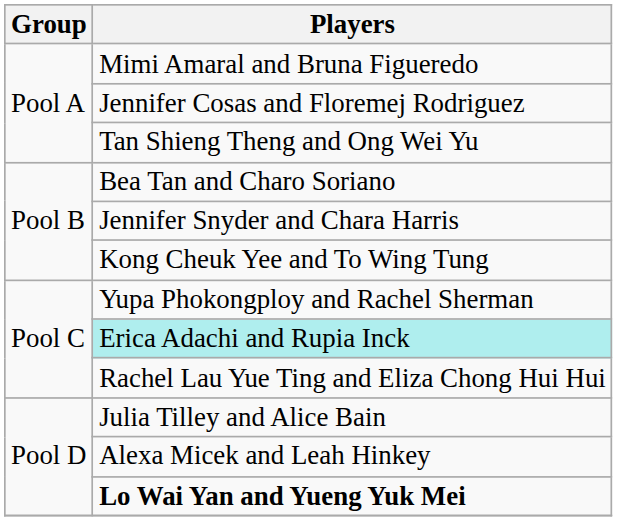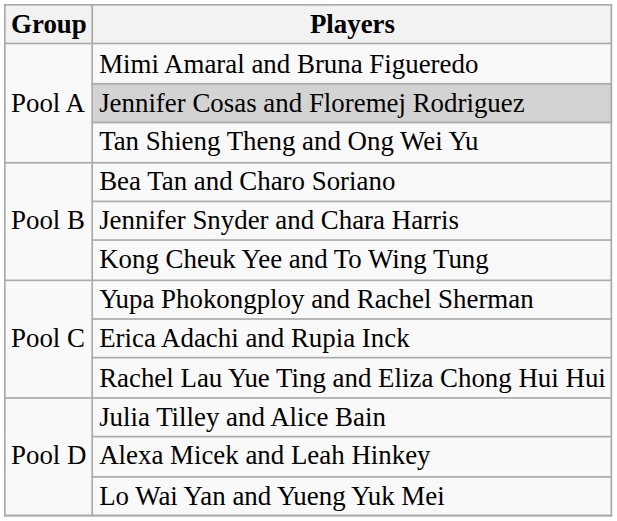(312, 102) no background -> (312, 102) lightgrey background
(254, 338) paleturquoise background -> (254, 338) no background
(282, 495) bold -> (272, 495) normal
